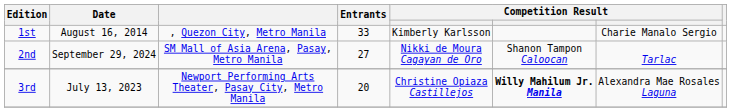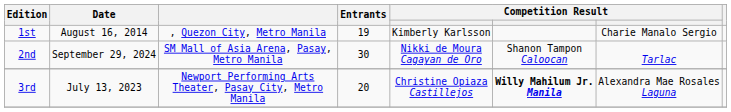(363, 33) 33 -> (363, 33) 19
(363, 55) 27 -> (363, 55) 30
